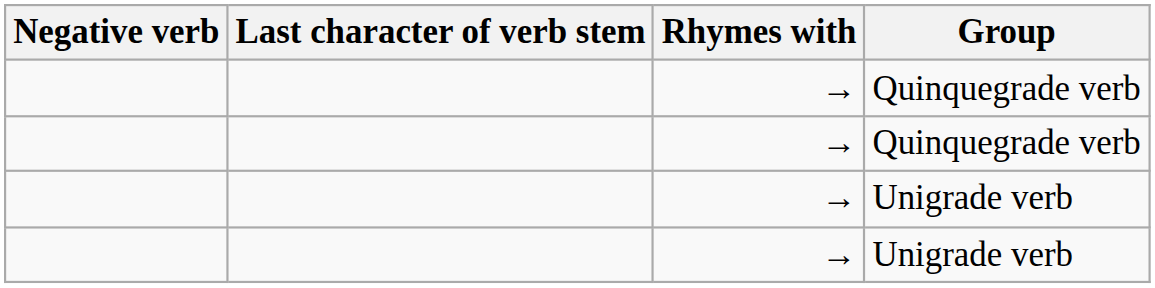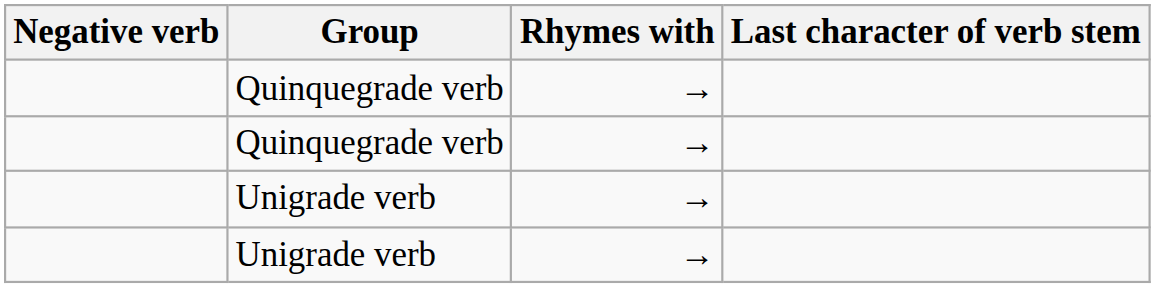columns swapped: (441, 32) <-> (1007, 32)
